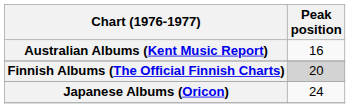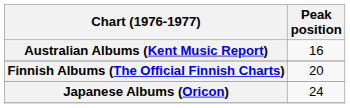(316, 71) lightgrey background -> (316, 71) no background
